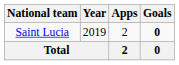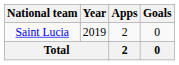(157, 32) bold -> (157, 32) normal
